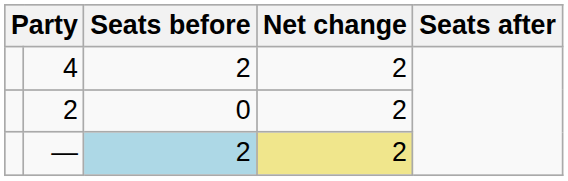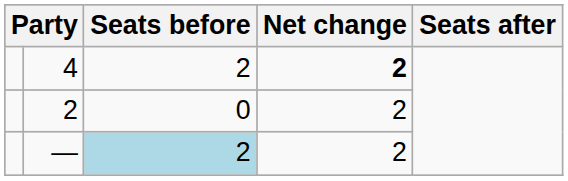(399, 68) normal -> (399, 68) bold
(399, 152) khaki background -> (399, 152) no background
